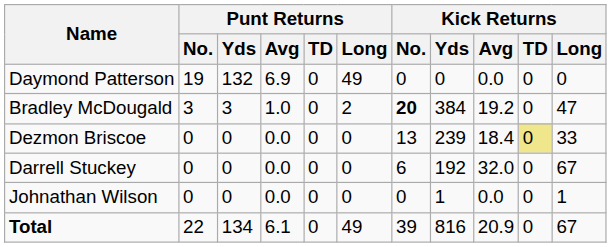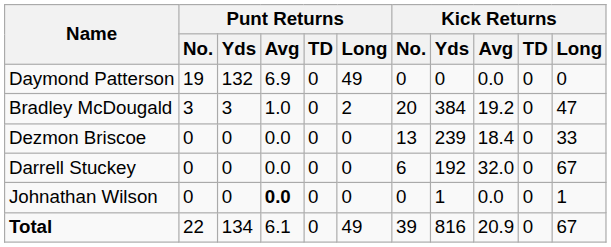(406, 108) bold -> (406, 108) normal
(528, 138) khaki background -> (528, 138) no background
(278, 197) normal -> (278, 197) bold
